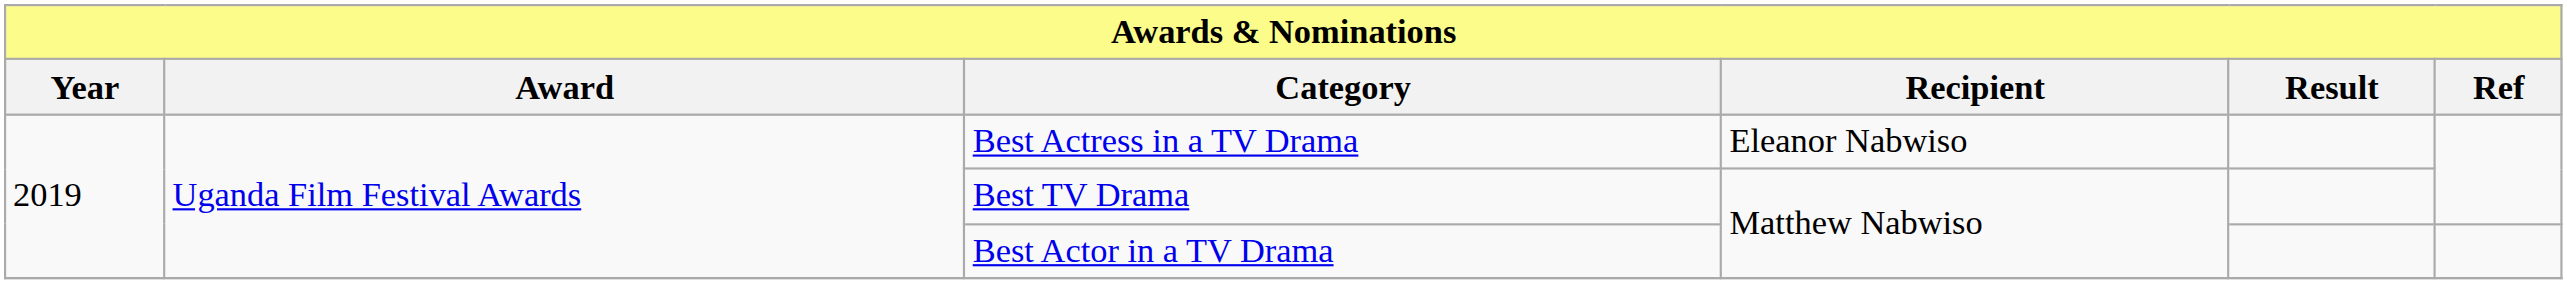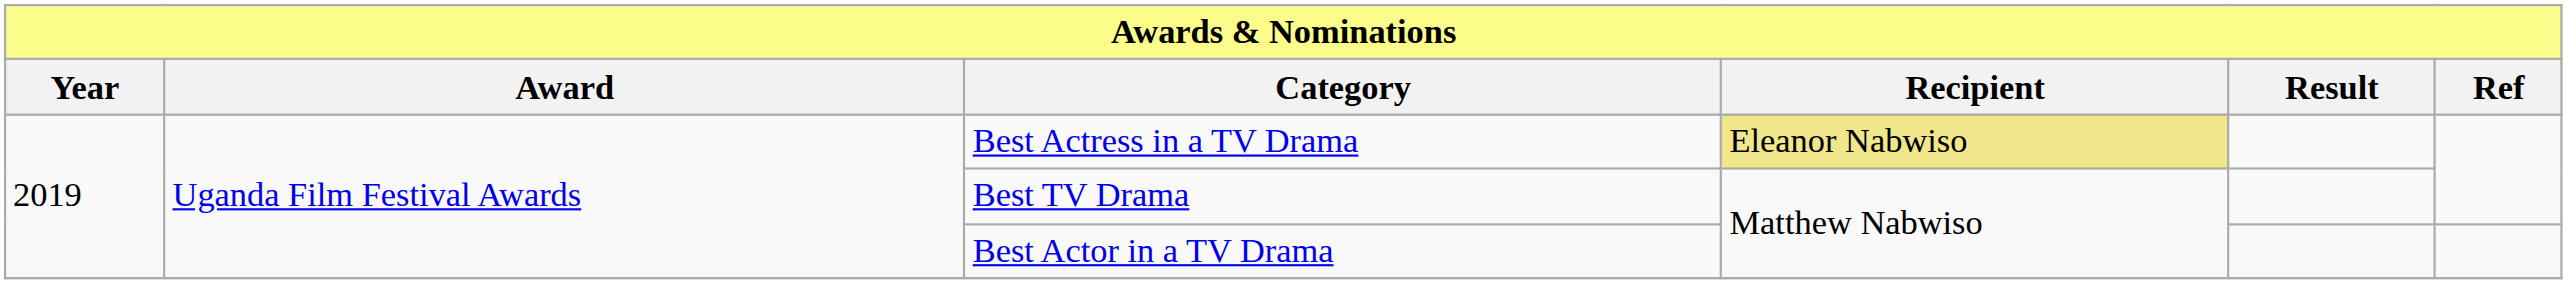(1848, 140) no background -> (1848, 140) khaki background
